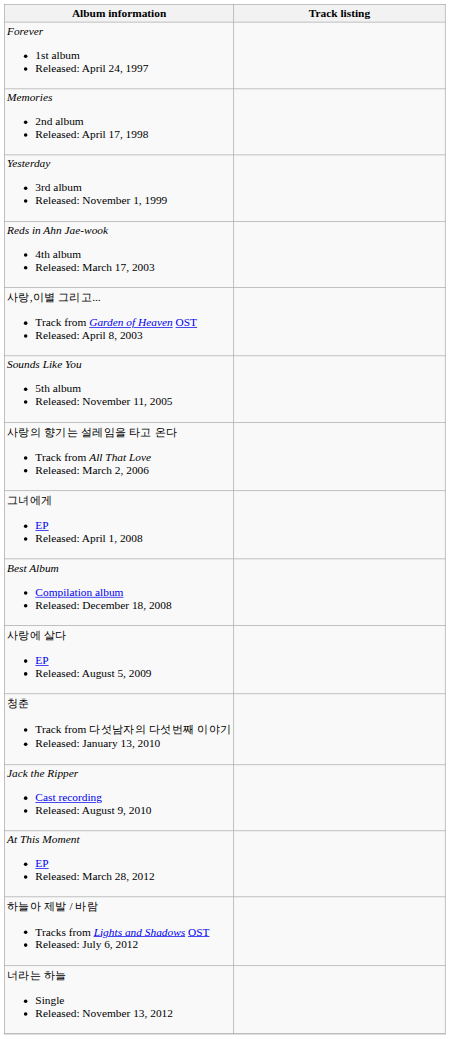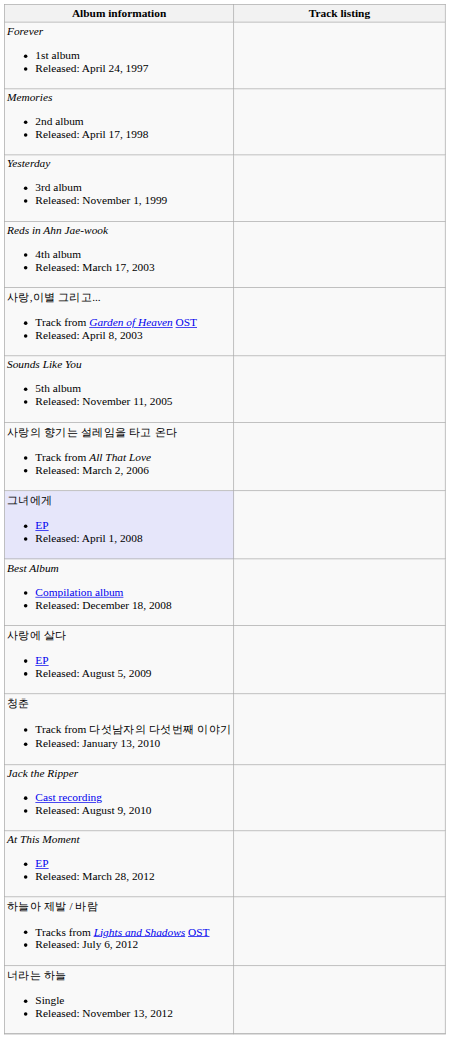(119, 520) no background -> (119, 520) lavender background
